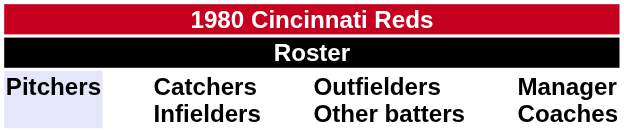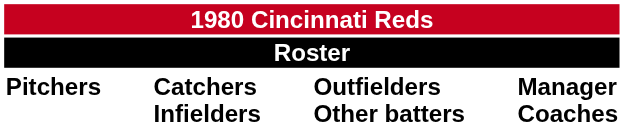(53, 86) lavender background -> (53, 86) no background
